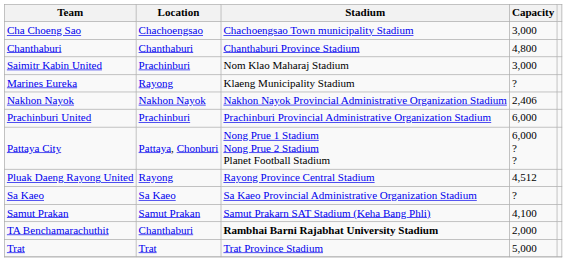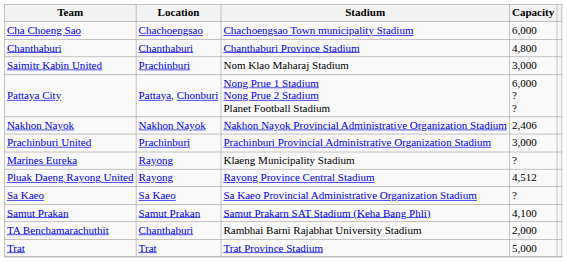(524, 30) 3,000 -> (524, 30) 6,000
rows swapped: (42, 83) <-> (34, 148)
(524, 118) 6,000 -> (524, 143) 3,000
(331, 230) bold -> (322, 230) normal
